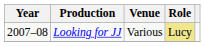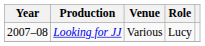(180, 32) khaki background -> (180, 32) no background
